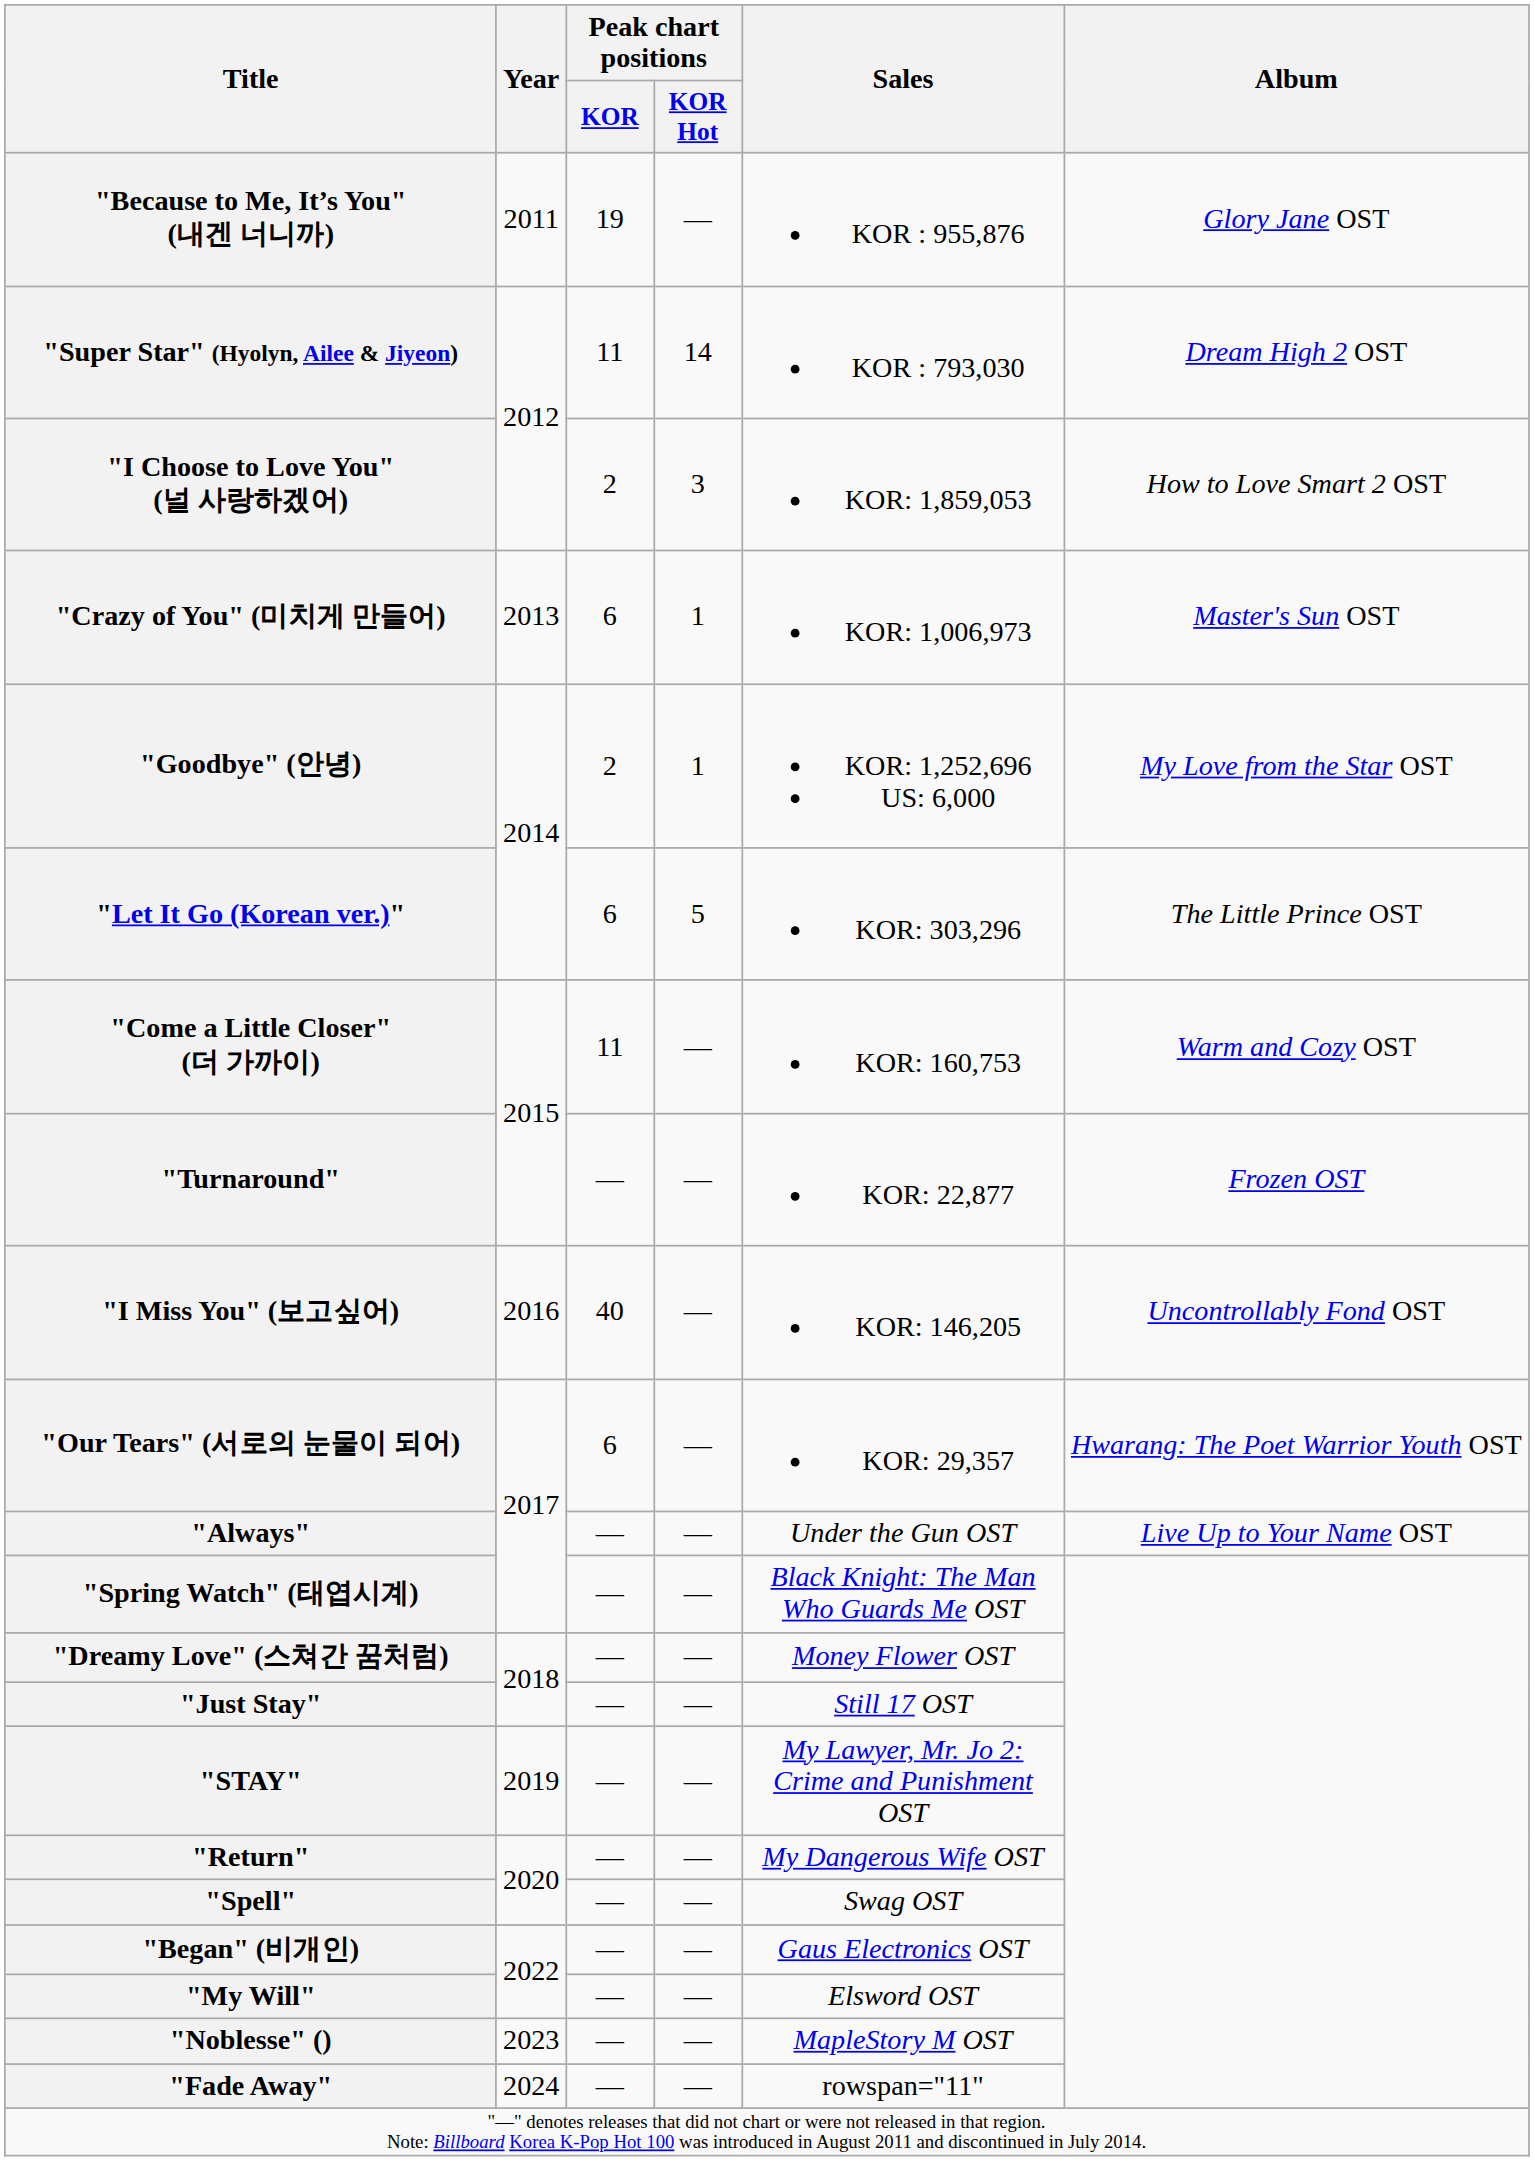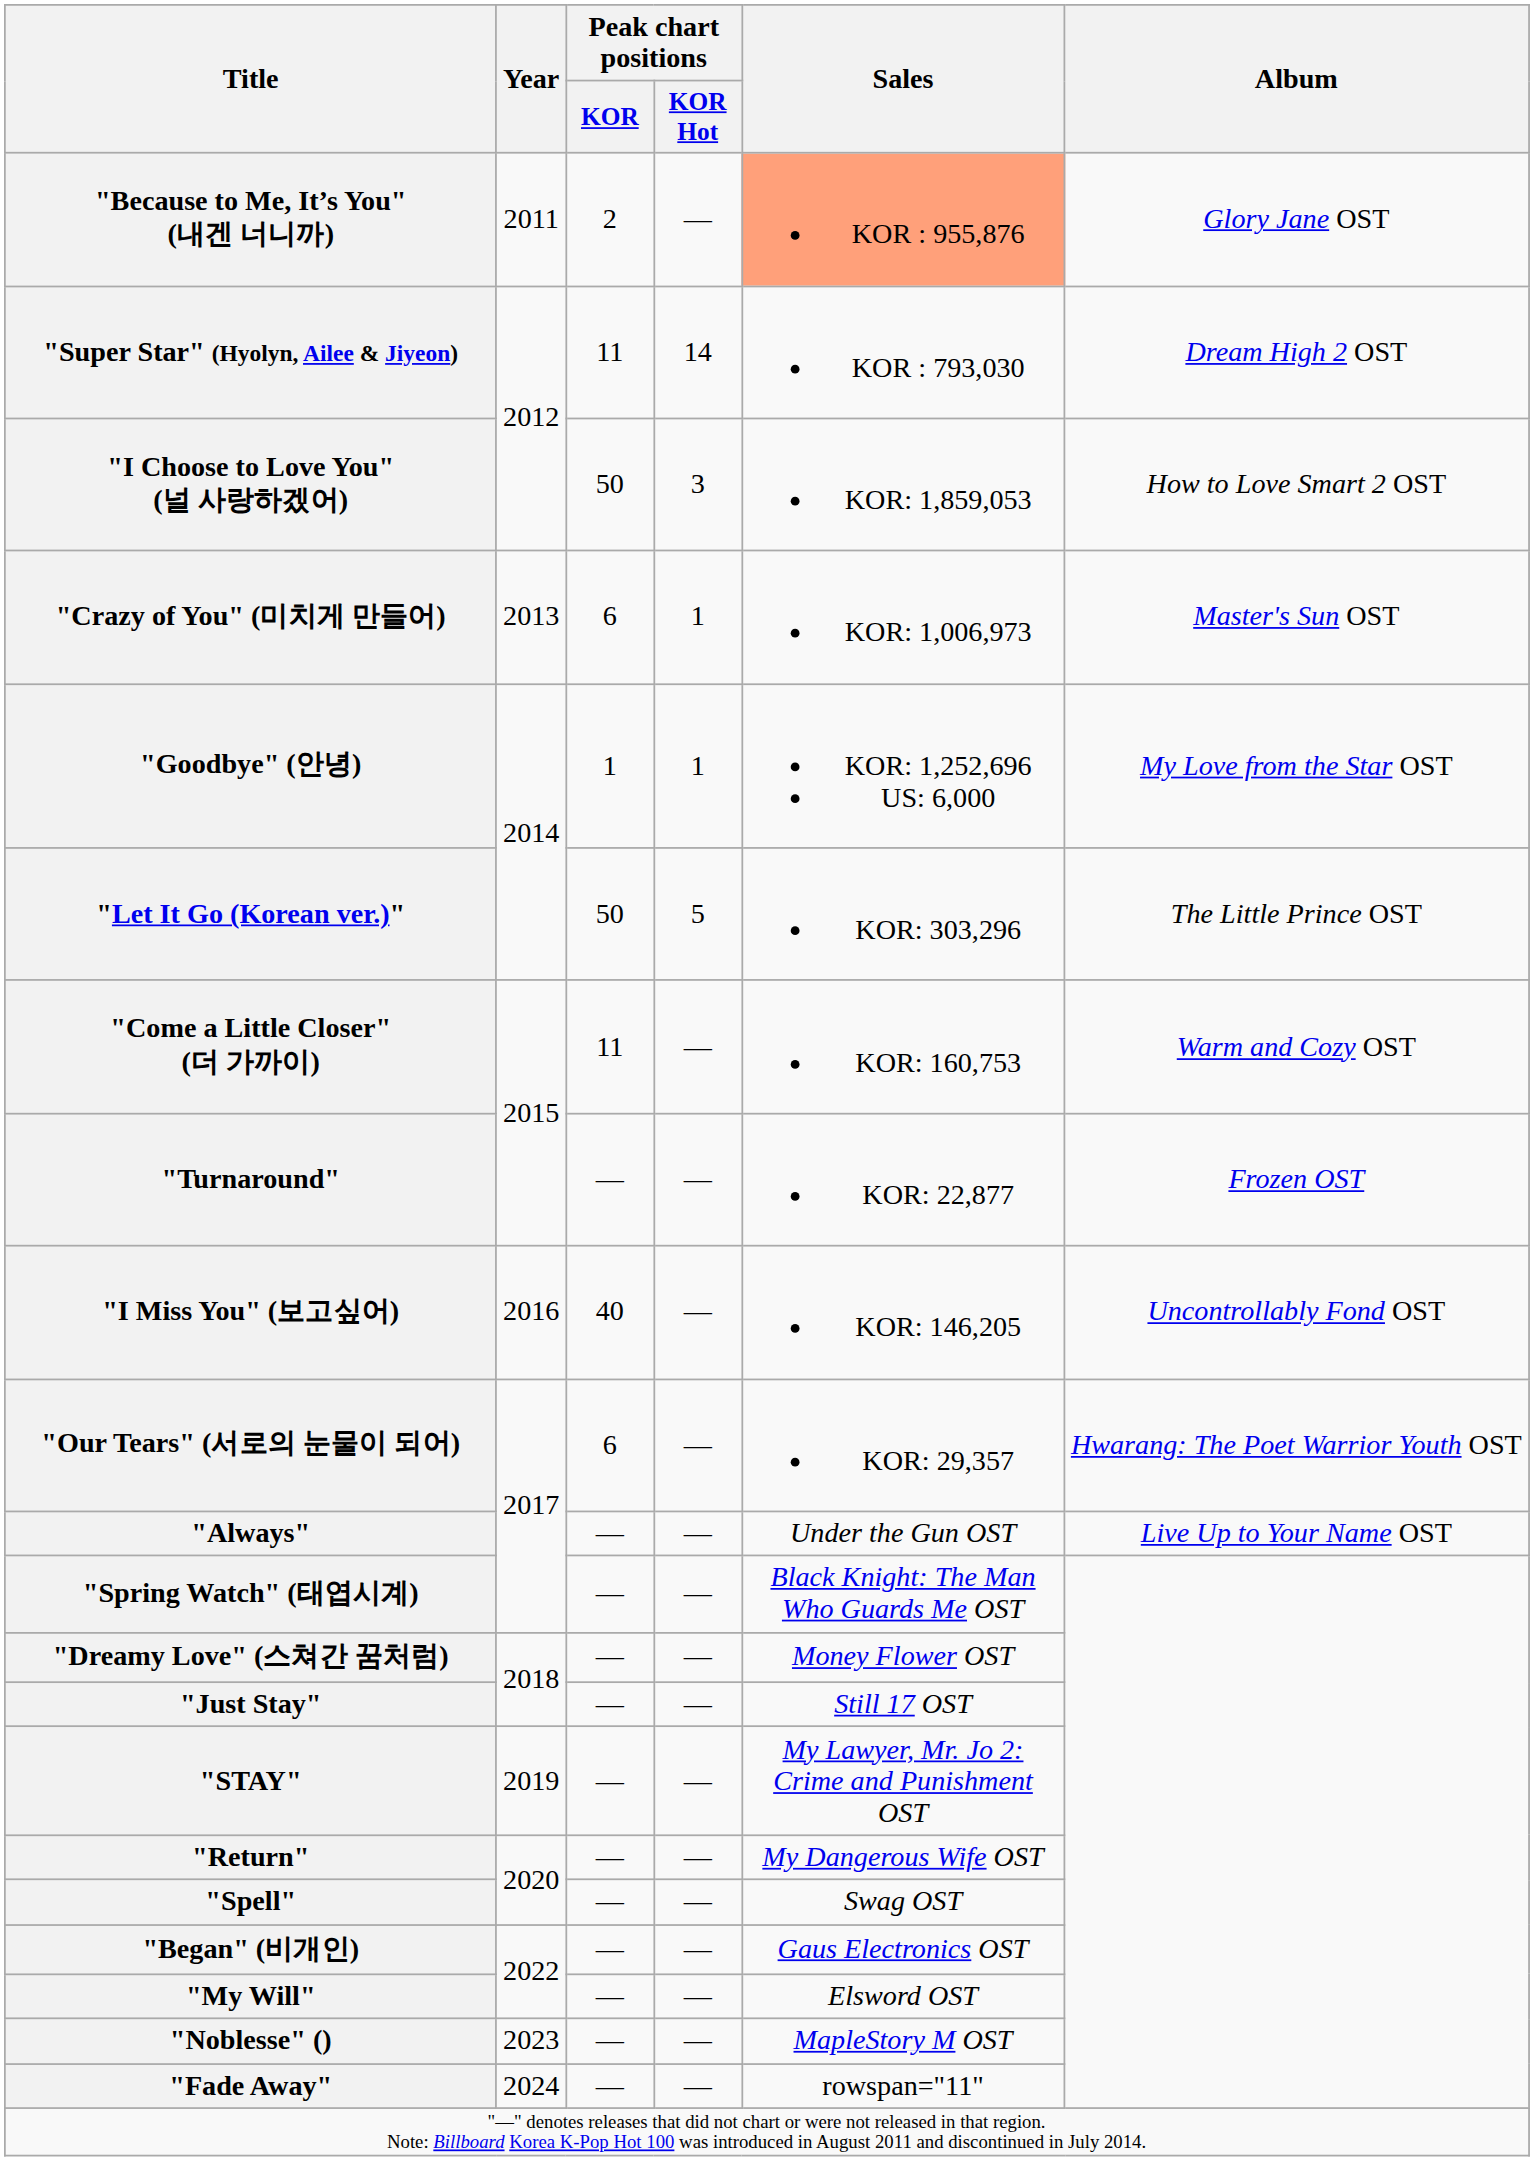(610, 218) 19 -> (610, 218) 2
(903, 235) no background -> (903, 235) lightsalmon background
(610, 484) 2 -> (610, 484) 50
(610, 765) 2 -> (610, 765) 1
(610, 913) 6 -> (610, 913) 50
